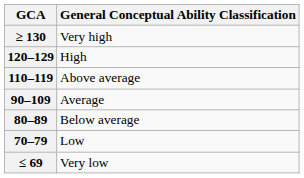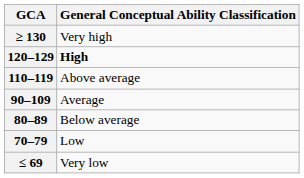(73, 57) normal -> (74, 57) bold
